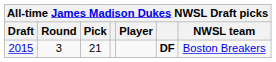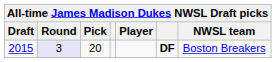(59, 48) no background -> (59, 48) lavender background
(95, 48) 21 -> (95, 48) 20
